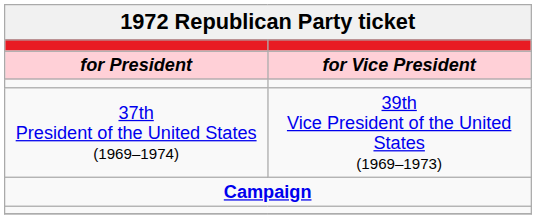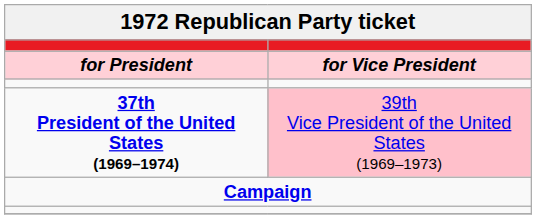(136, 133) normal -> (136, 133) bold
(399, 133) no background -> (399, 133) pink background
